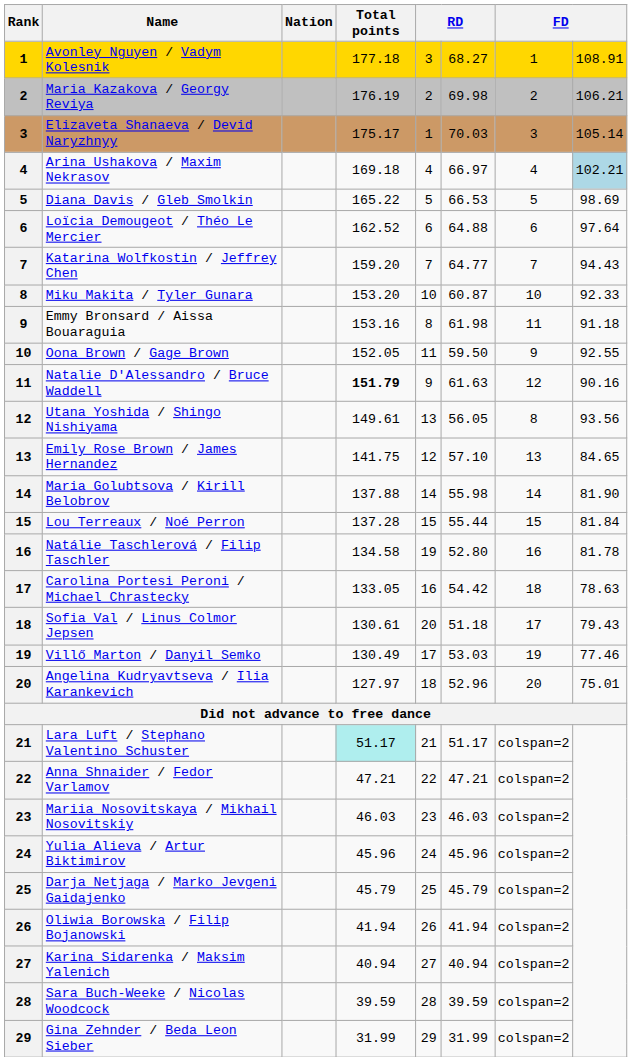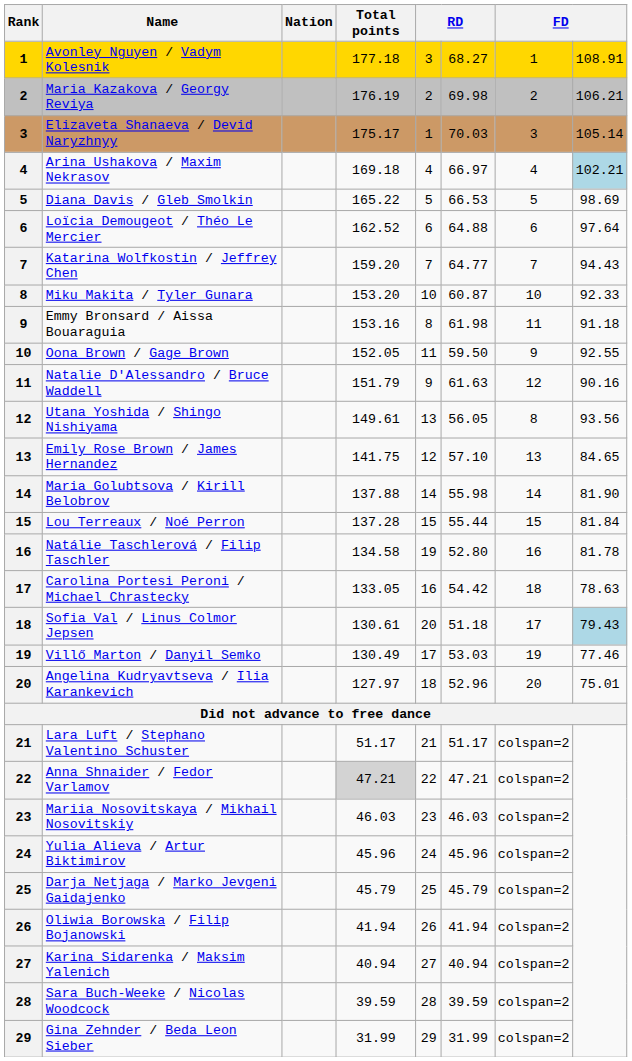(376, 383) bold -> (376, 383) normal
(600, 626) no background -> (600, 626) lightblue background
(376, 743) paleturquoise background -> (376, 743) no background
(376, 780) no background -> (376, 780) lightgrey background
